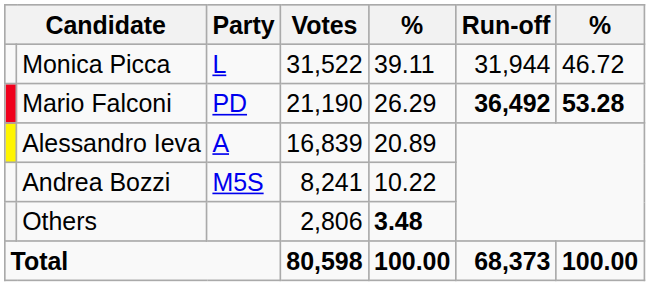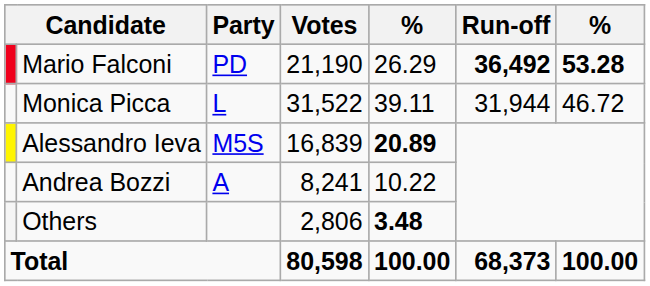rows swapped: (96, 64) <-> (97, 104)
(221, 143) A -> (238, 143) M5S
(405, 143) normal -> (405, 143) bold
(238, 183) M5S -> (221, 183) A
